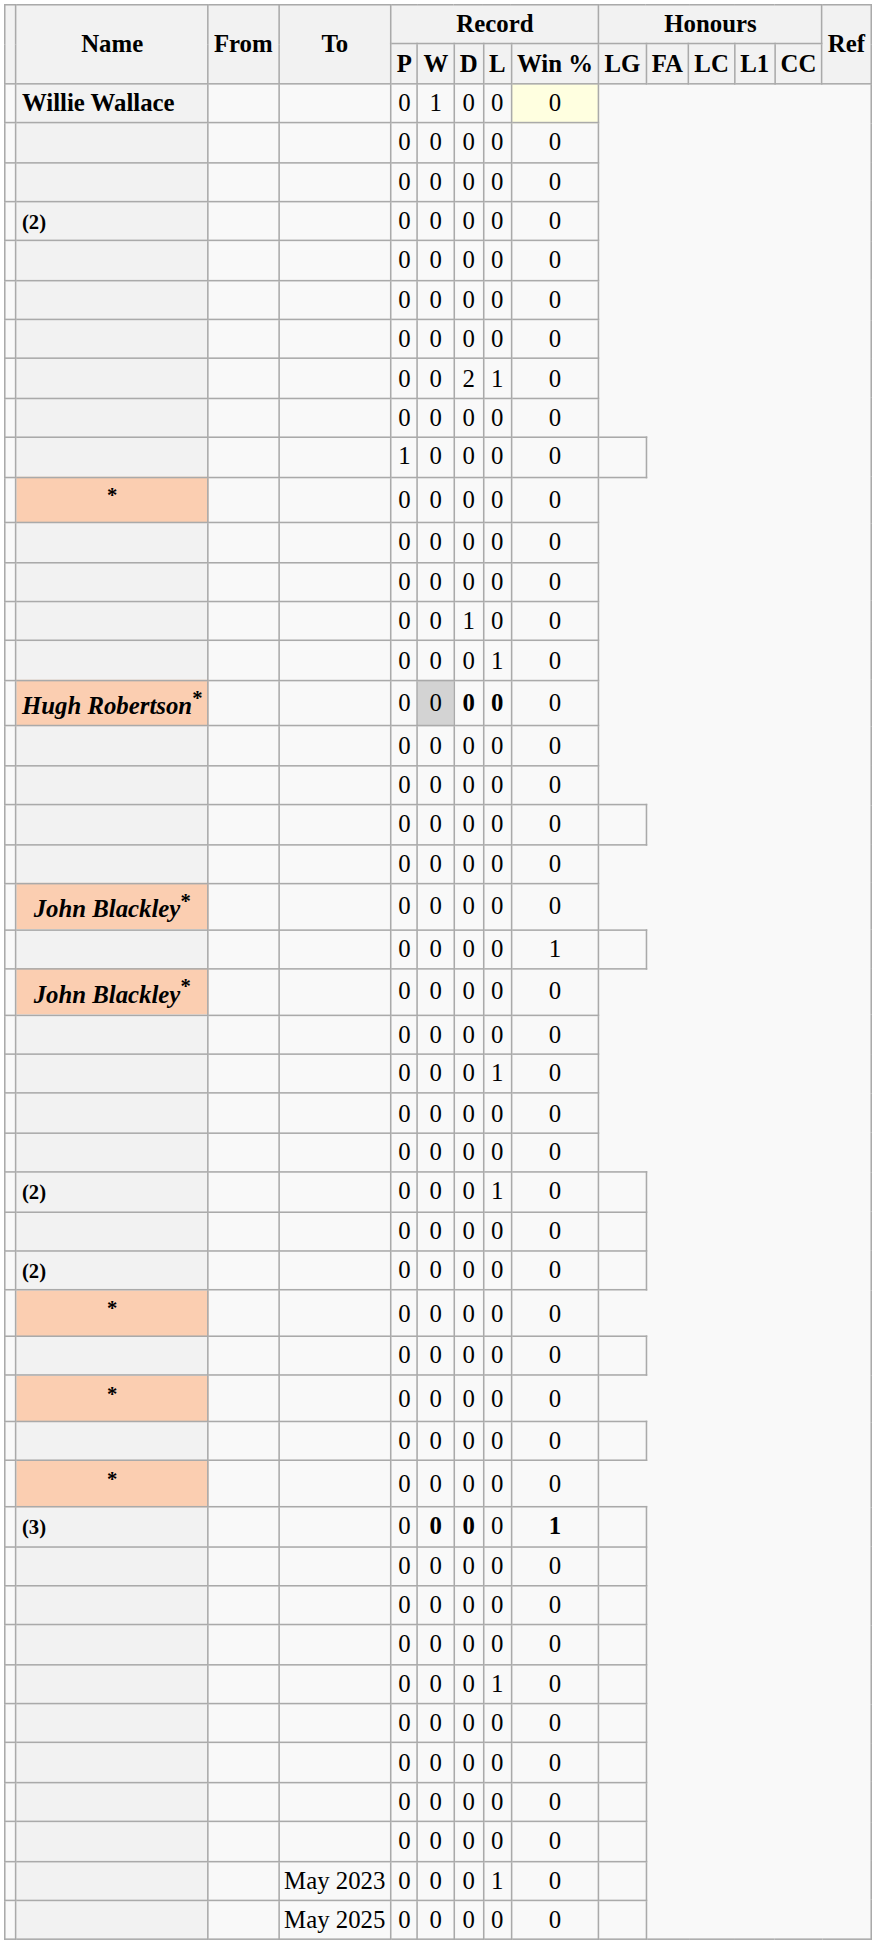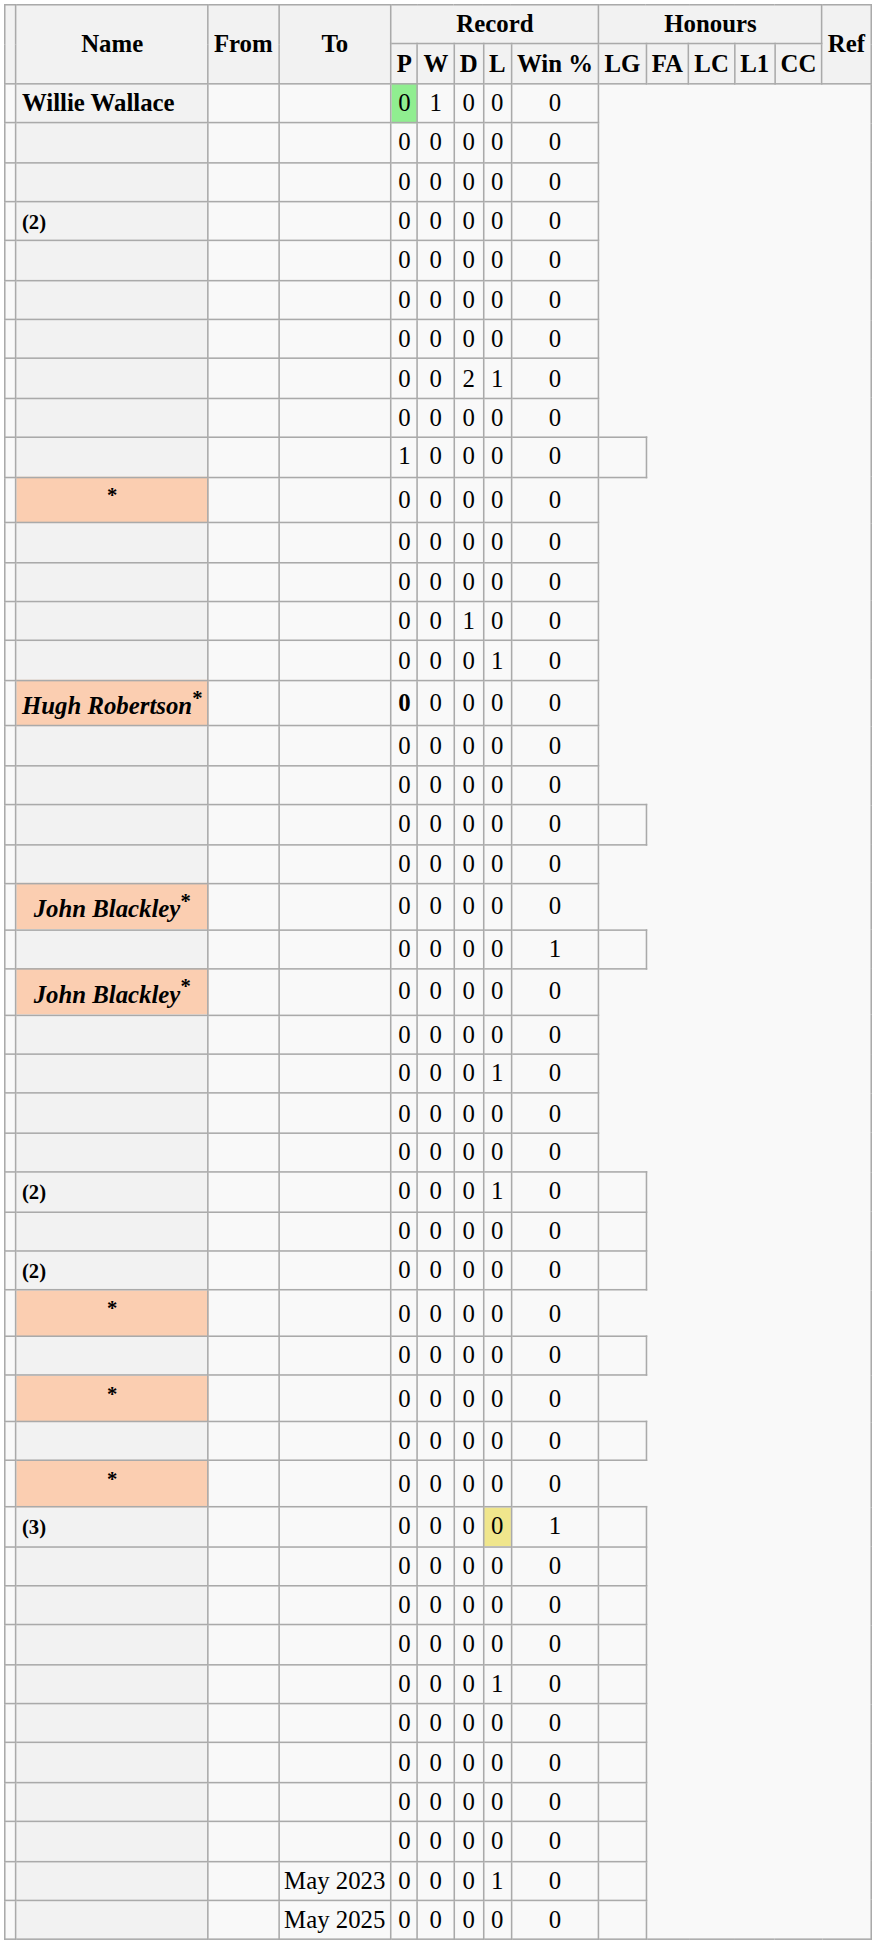(404, 102) no background -> (404, 102) lightgreen background
(555, 102) lightyellow background -> (555, 102) no background
(404, 702) normal -> (404, 702) bold
(436, 702) lightgrey background -> (436, 702) no background
(469, 702) bold -> (469, 702) normal
(497, 702) bold -> (497, 702) normal
(436, 1526) bold -> (436, 1526) normal
(469, 1526) bold -> (469, 1526) normal
(497, 1526) no background -> (497, 1526) khaki background
(555, 1526) bold -> (555, 1526) normal
